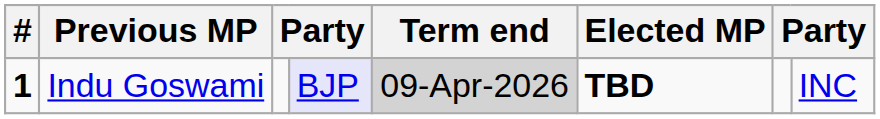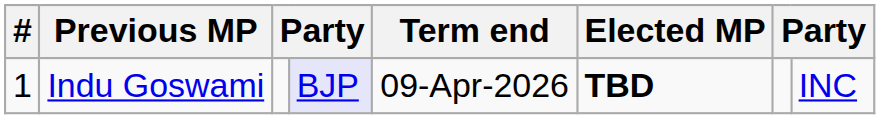(22, 85) bold -> (22, 85) normal
(475, 85) lightgrey background -> (475, 85) no background
